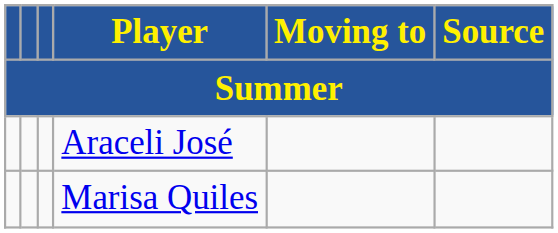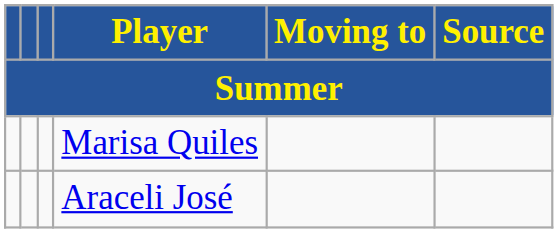rows swapped: (160, 198) <-> (147, 142)
